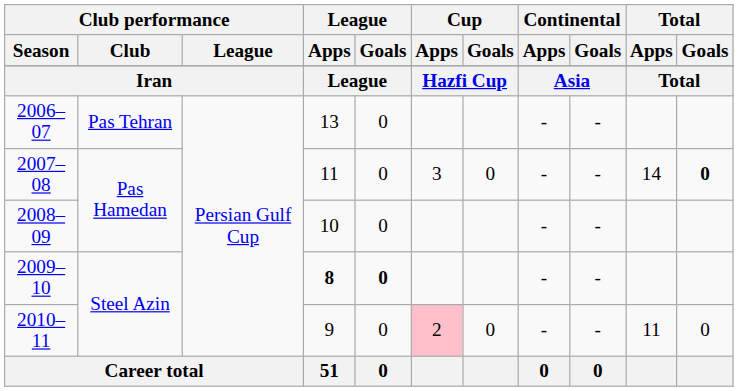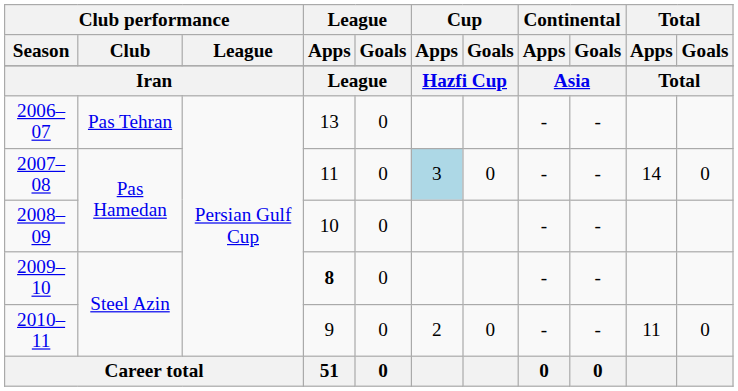(437, 173) no background -> (437, 173) lightblue background
(705, 173) bold -> (705, 173) normal
(383, 278) bold -> (383, 278) normal
(437, 330) pink background -> (437, 330) no background
